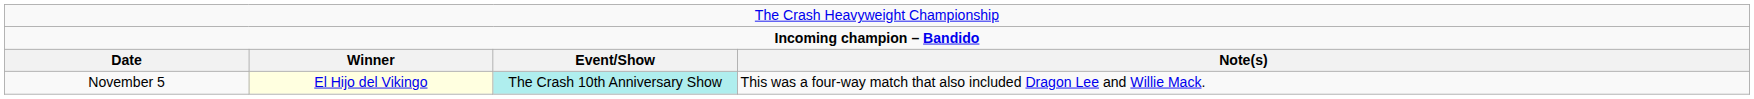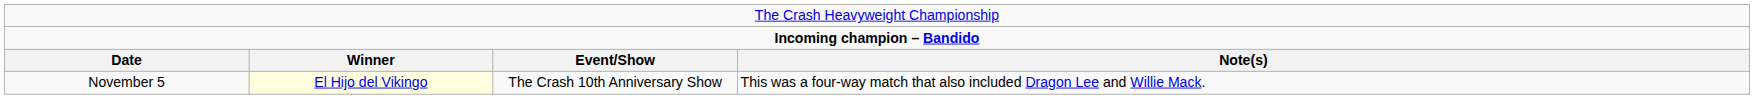(615, 82) paleturquoise background -> (615, 82) no background
